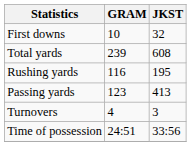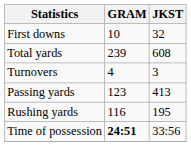rows swapped: (43, 72) <-> (32, 111)
(122, 131) normal -> (122, 131) bold
